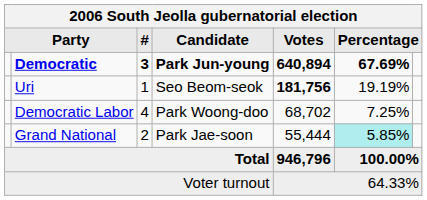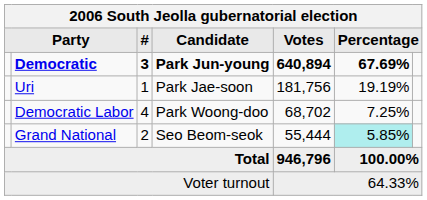(209, 87) Seo Beom-seok -> (204, 87) Park Jae-soon
(304, 87) bold -> (304, 87) normal
(204, 135) Park Jae-soon -> (209, 135) Seo Beom-seok
